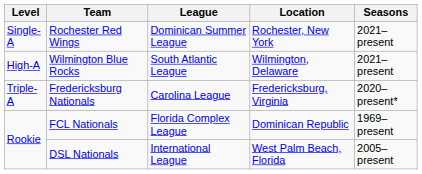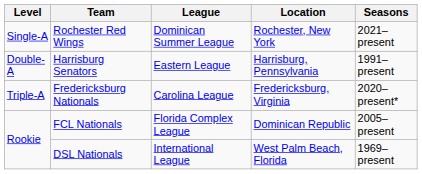+ row: (79, 65)
- row: (89, 65)
(375, 124) 1969–present -> (376, 124) 2005–present
(375, 154) 2005–present -> (376, 154) 1969–present
